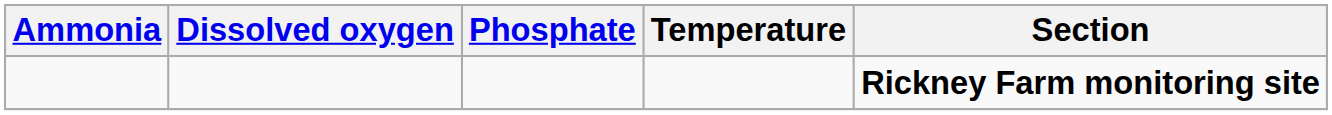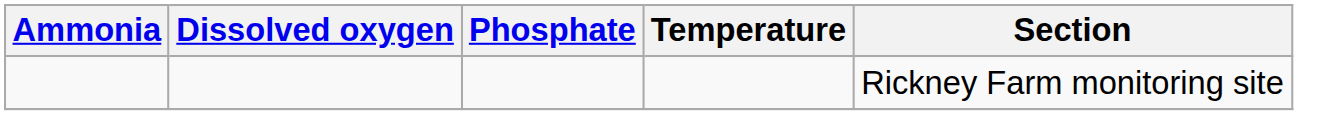(1091, 82) bold -> (1072, 82) normal
